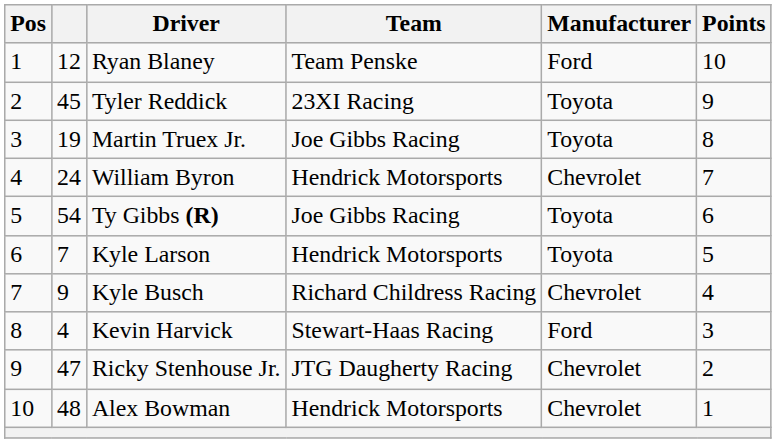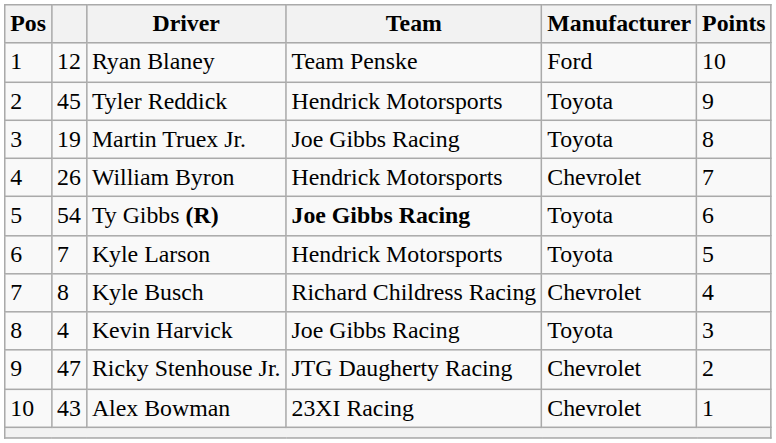(353, 100) 23XI Racing -> (397, 100) Hendrick Motorsports
(69, 176) 24 -> (69, 176) 26
(376, 215) normal -> (381, 215) bold
(63, 292) 9 -> (63, 292) 8
(392, 330) Stewart-Haas Racing -> (376, 330) Joe Gibbs Racing
(570, 330) Ford -> (580, 330) Toyota
(69, 407) 48 -> (69, 407) 43
(397, 407) Hendrick Motorsports -> (353, 407) 23XI Racing
